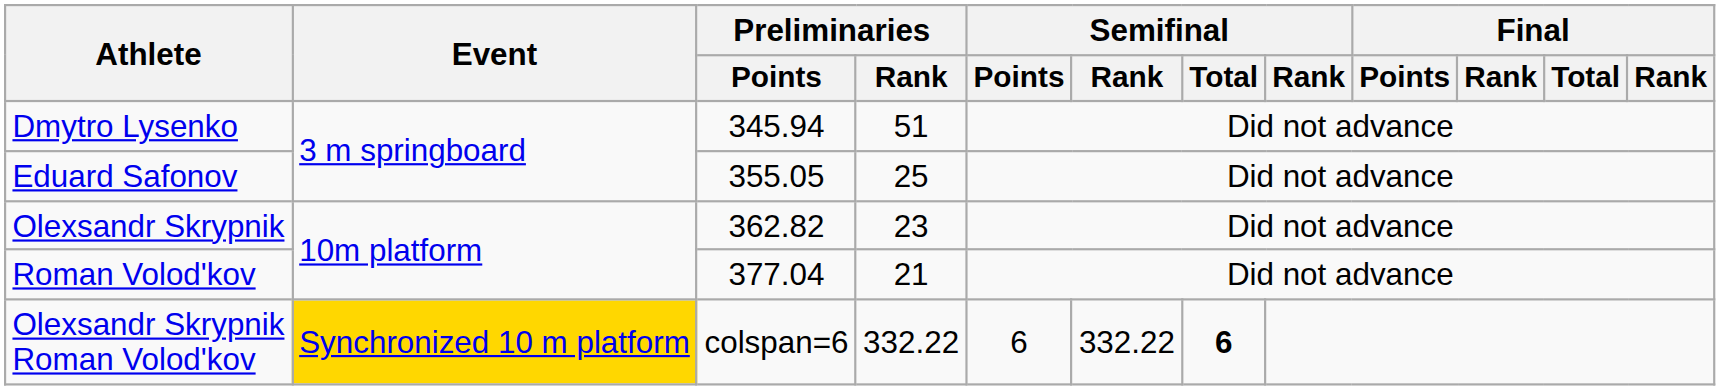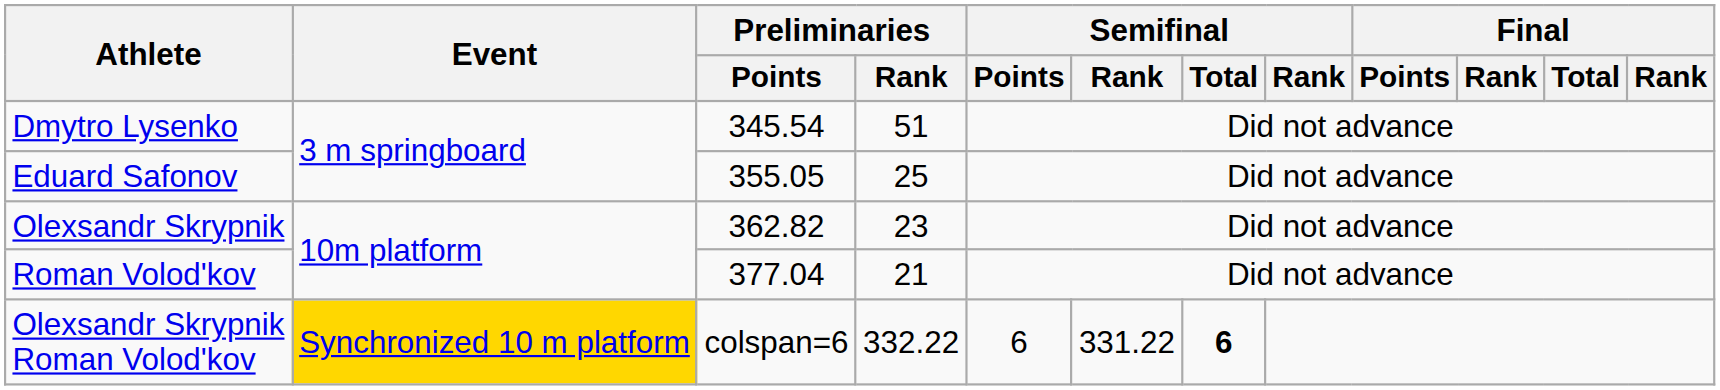(776, 127) 345.94 -> (776, 127) 345.54
(1127, 342) 332.22 -> (1127, 342) 331.22
